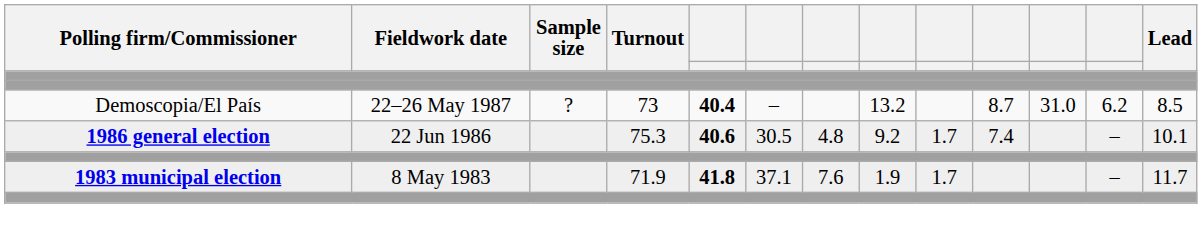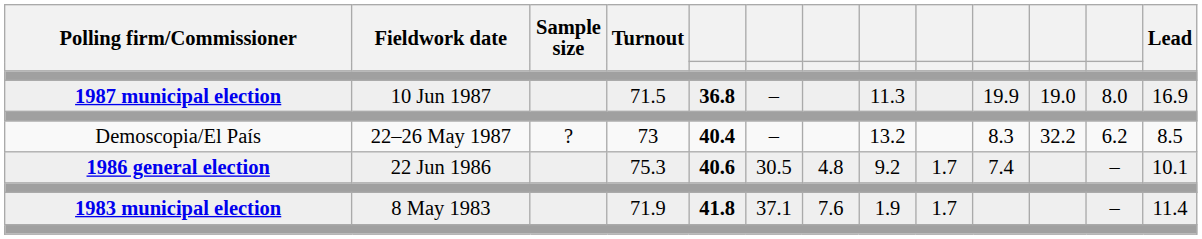+ row: (178, 96)
(1001, 105) 8.7 -> (1001, 136) 8.3
(1058, 105) 31.0 -> (1058, 136) 32.2
(1170, 177) 11.7 -> (1170, 208) 11.4
